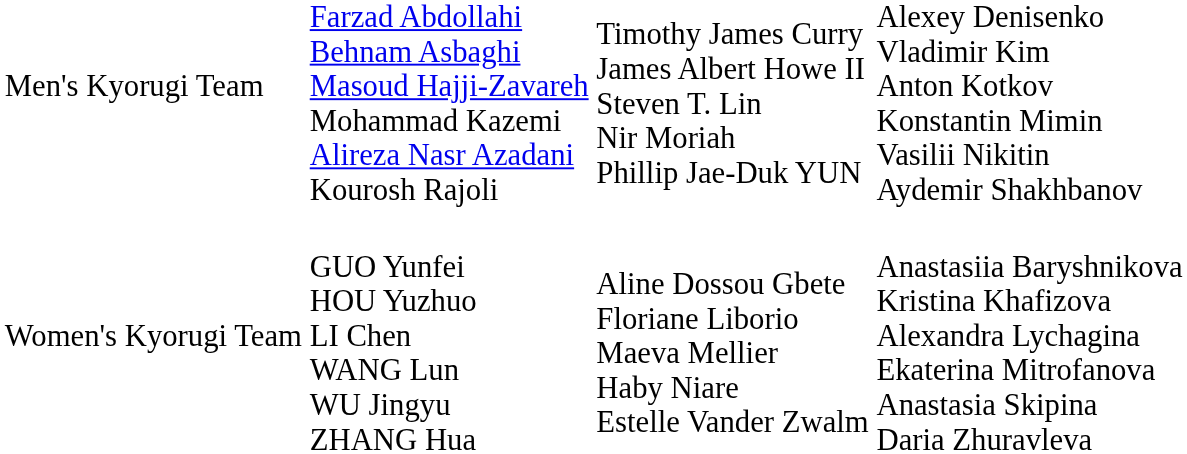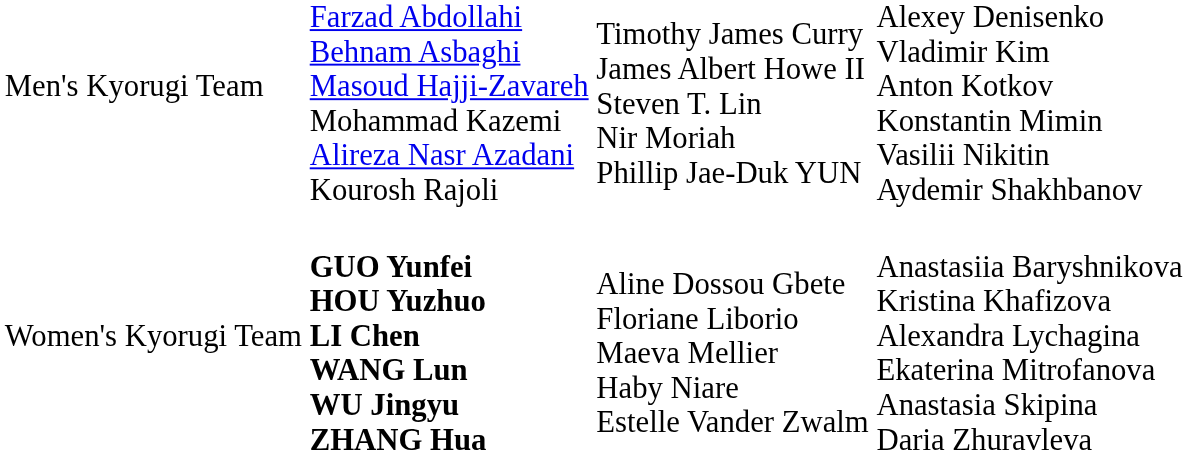(393, 353) normal -> (398, 353) bold
